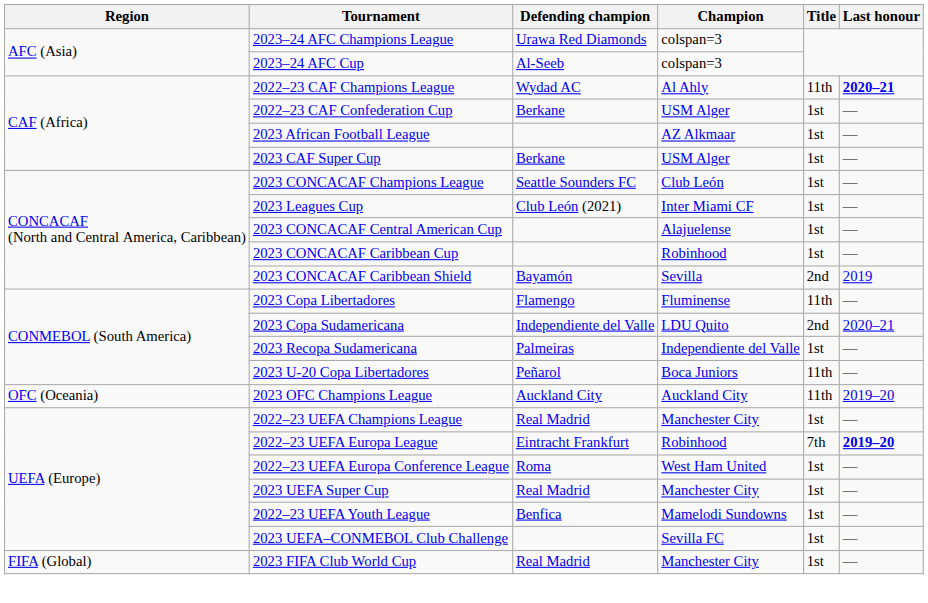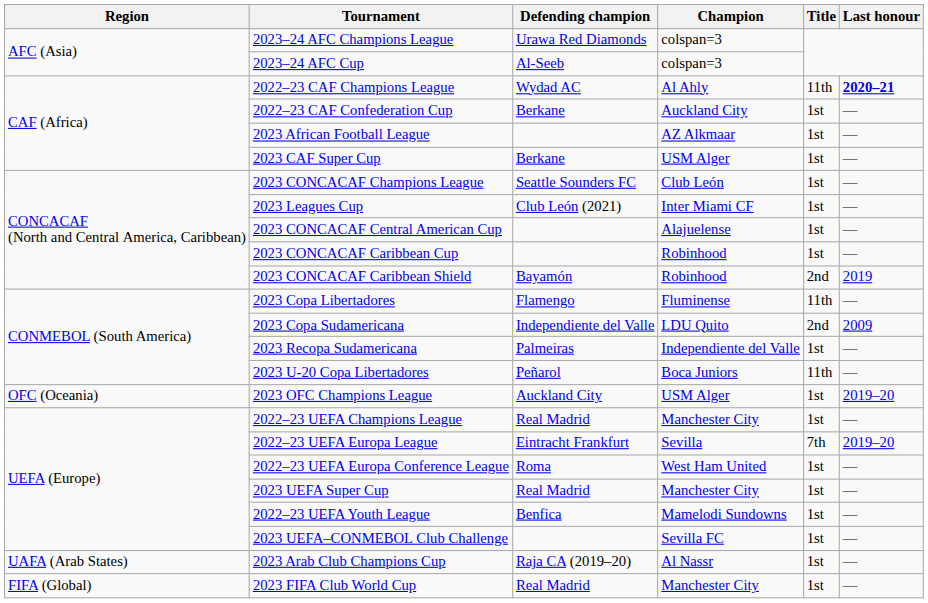(695, 111) USM Alger -> (704, 111) Auckland City
(682, 277) Sevilla -> (694, 277) Robinhood
(869, 324) 2020–21 -> (858, 324) 2009
(704, 395) Auckland City -> (695, 395) USM Alger
(820, 395) 11th -> (815, 395) 1st
(694, 443) Robinhood -> (682, 443) Sevilla
(869, 443) bold -> (869, 443) normal
+ row: (349, 562)
